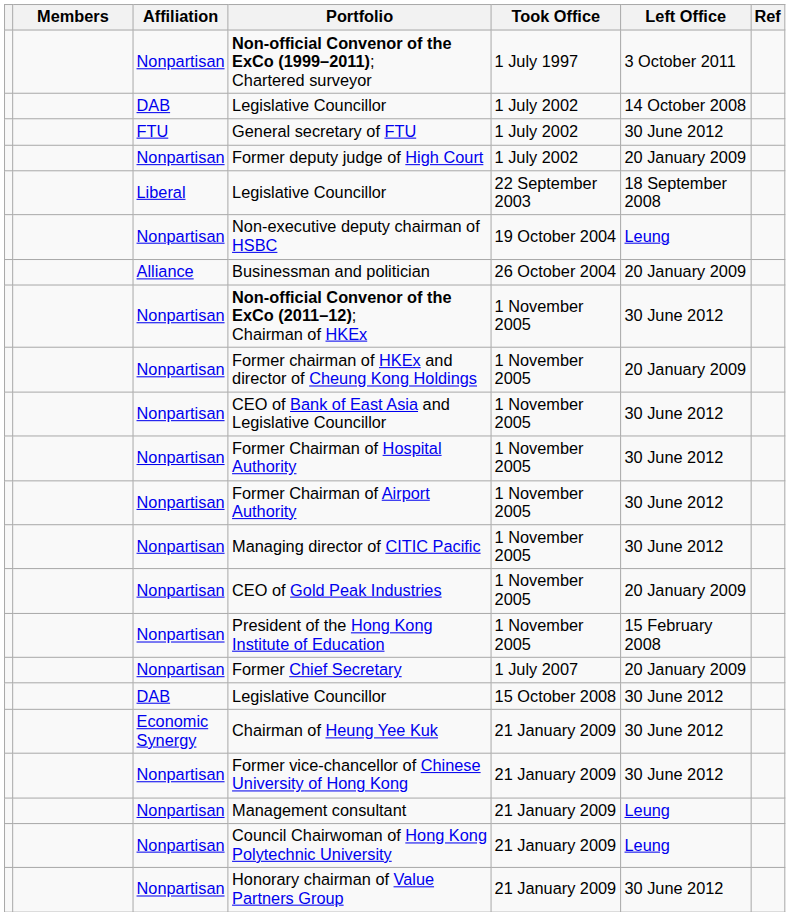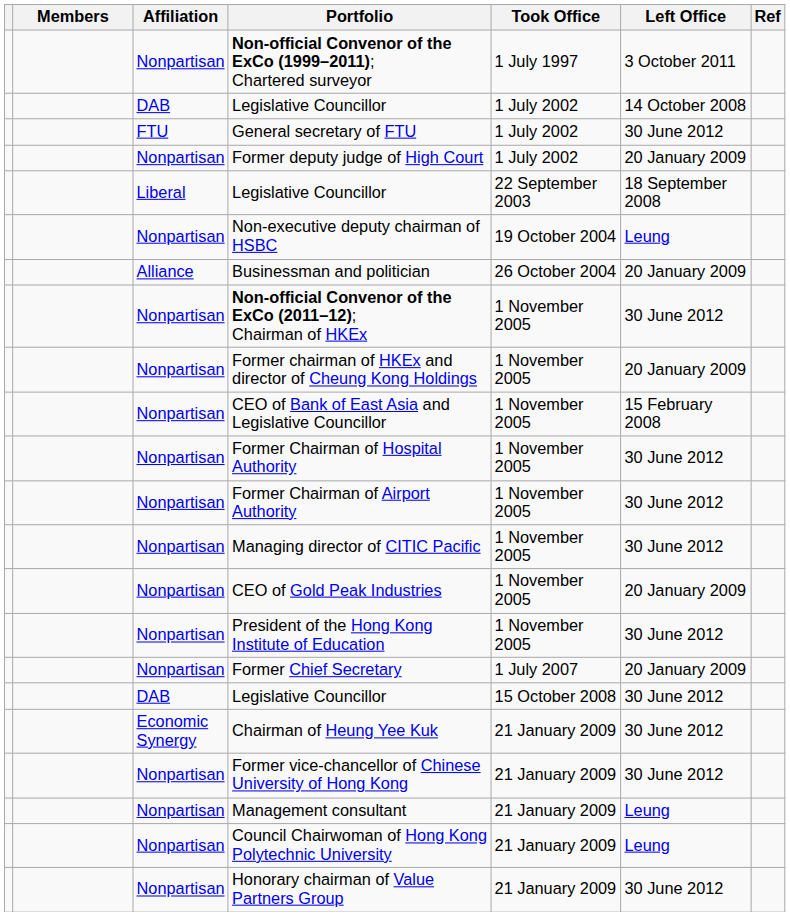(674, 413) 30 June 2012 -> (669, 413) 15 February 2008
(669, 635) 15 February 2008 -> (674, 635) 30 June 2012
